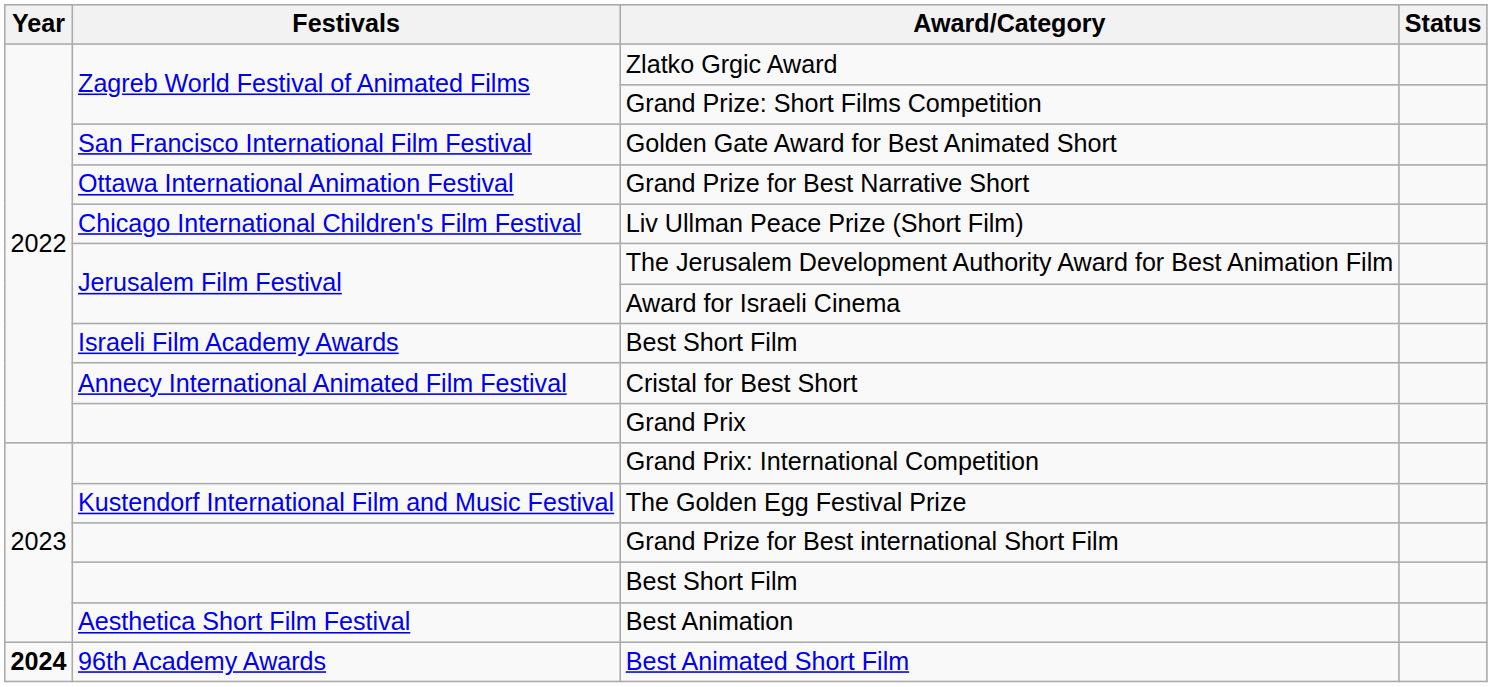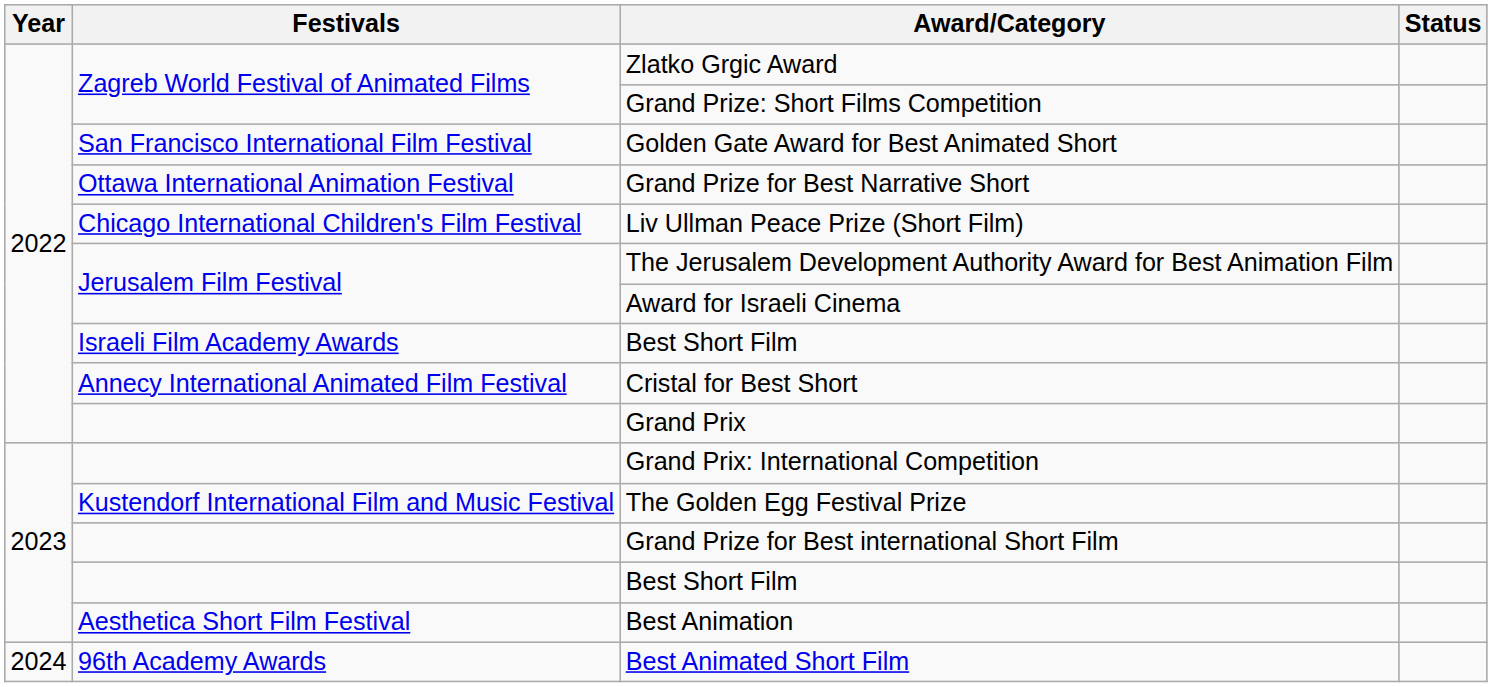(39, 661) bold -> (39, 661) normal
